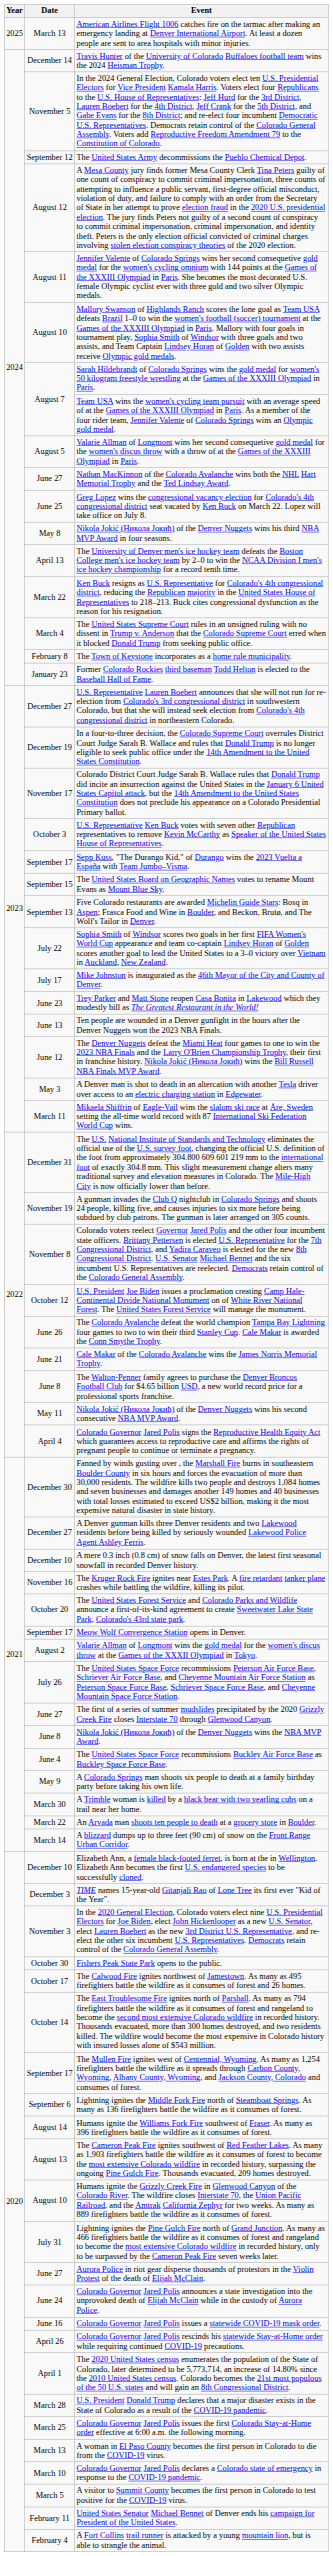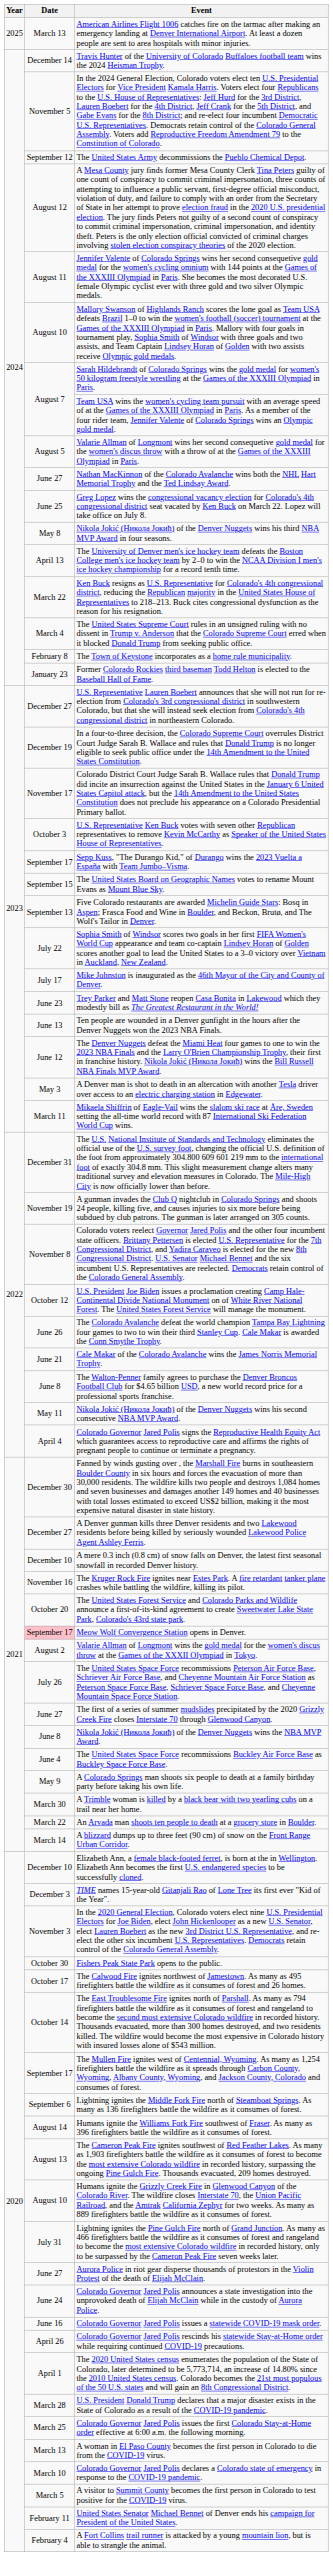(50, 1632) no background -> (50, 1632) pink background
